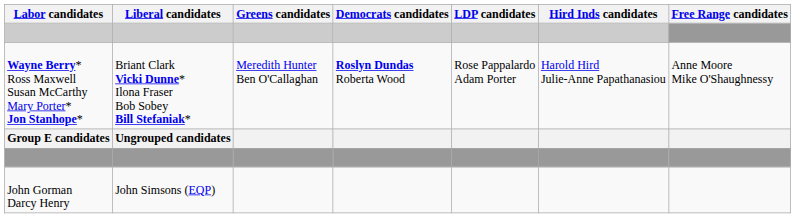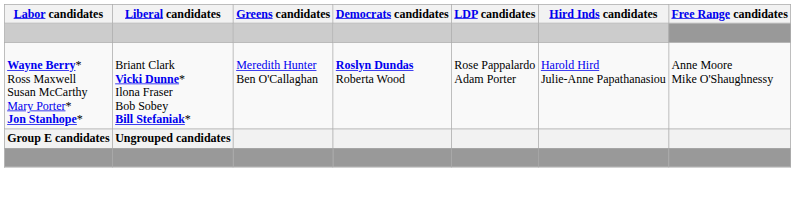- row: (40, 196)
